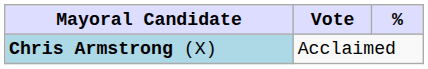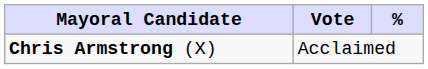(113, 49) lightblue background -> (113, 49) no background
